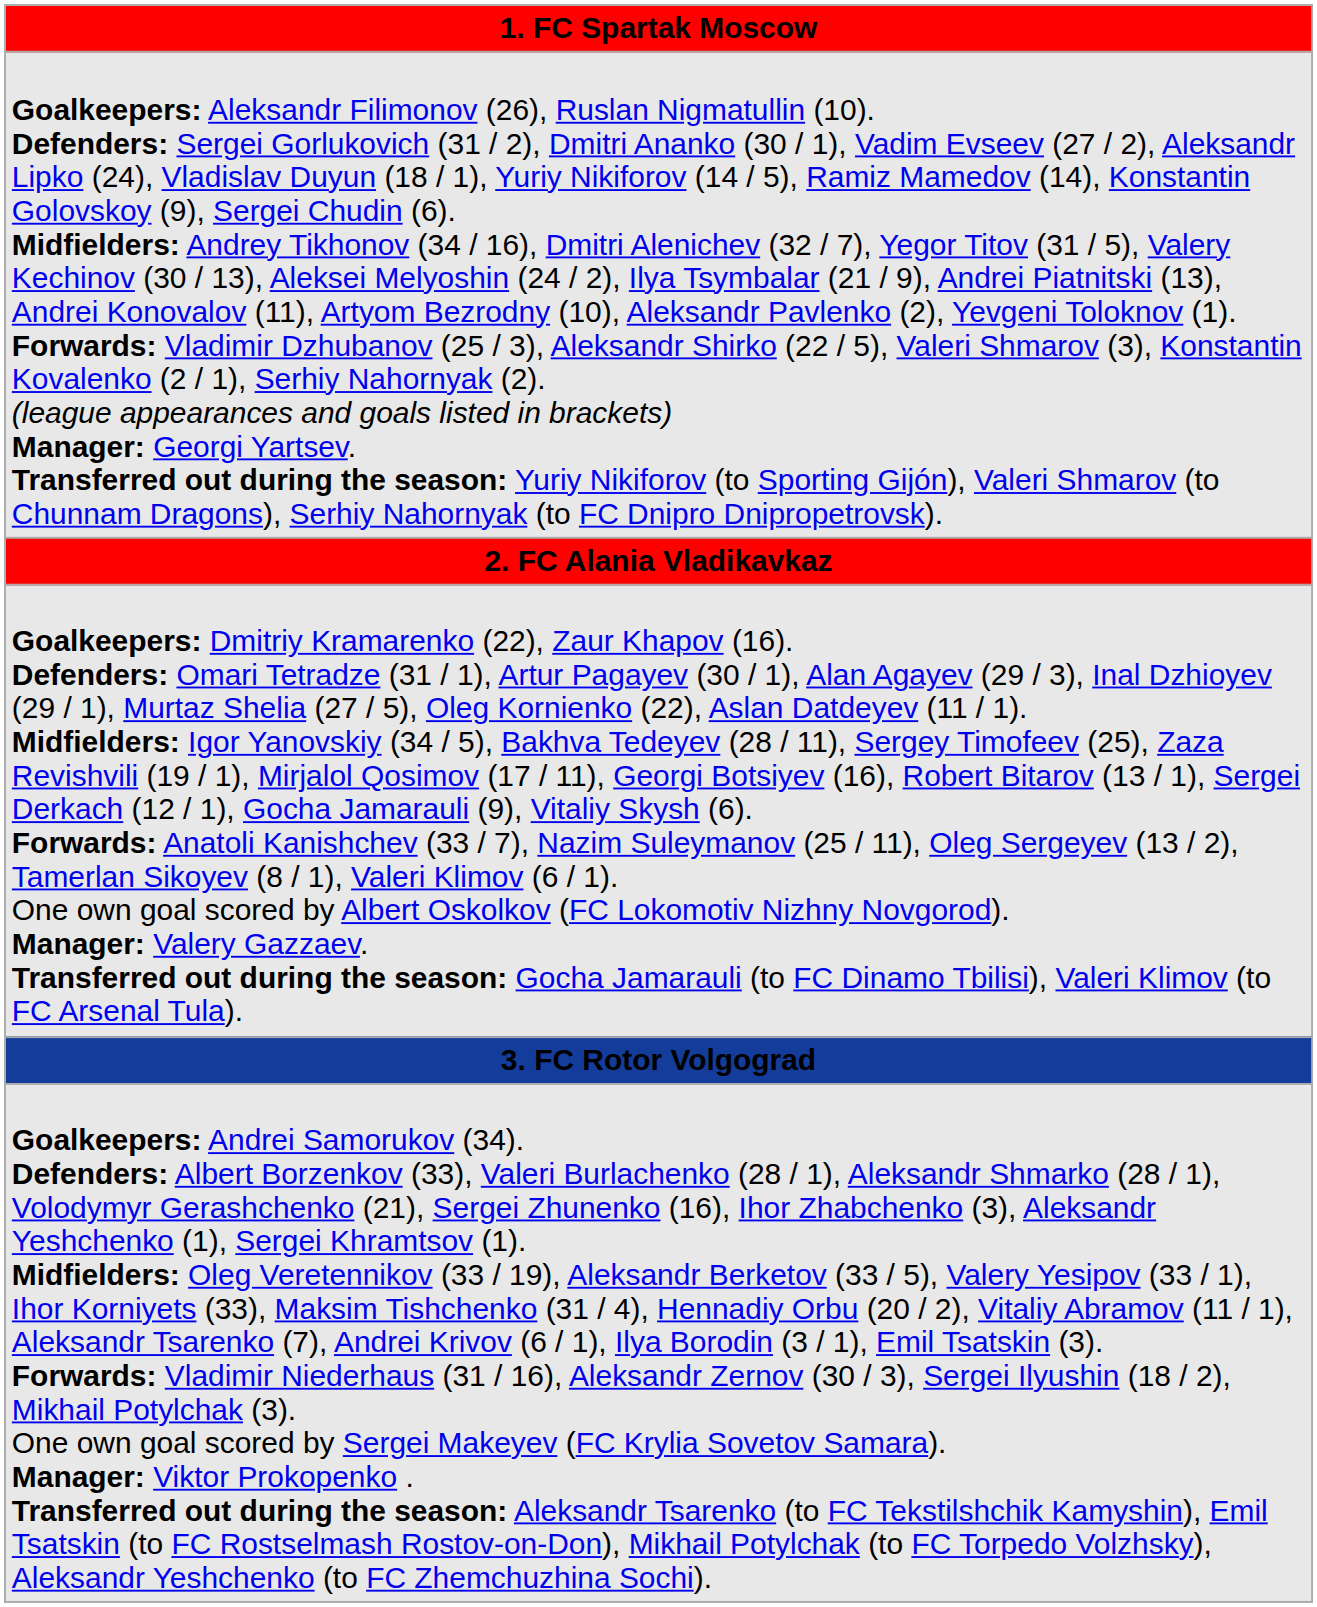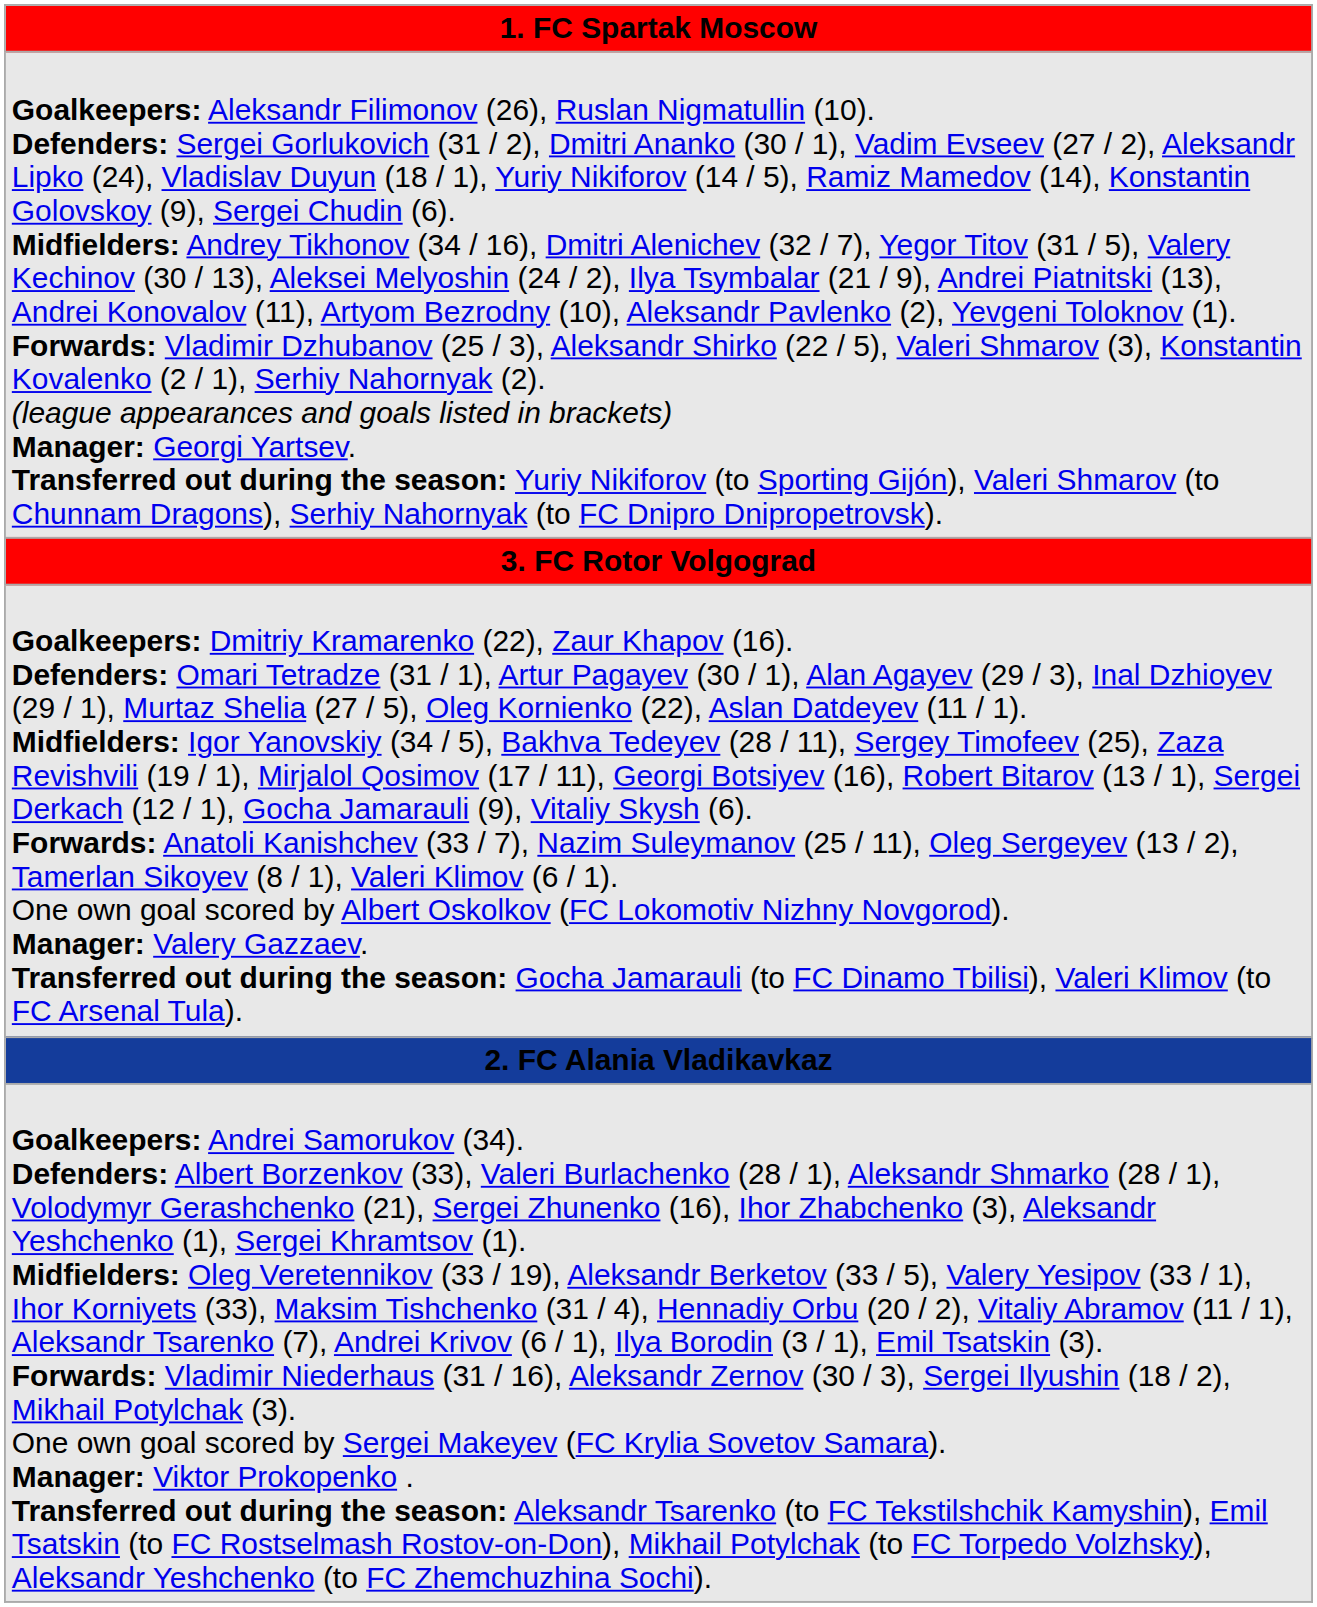(658, 560) 2. FC Alania Vladikavkaz -> (658, 560) 3. FC Rotor Volgograd
(658, 1059) 3. FC Rotor Volgograd -> (658, 1059) 2. FC Alania Vladikavkaz
